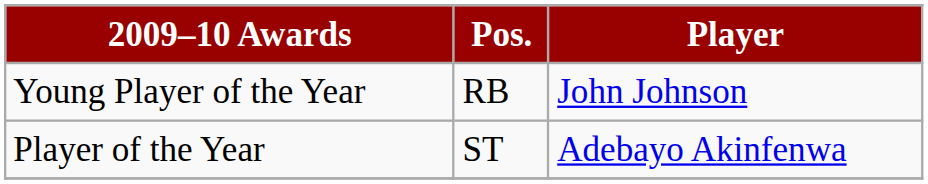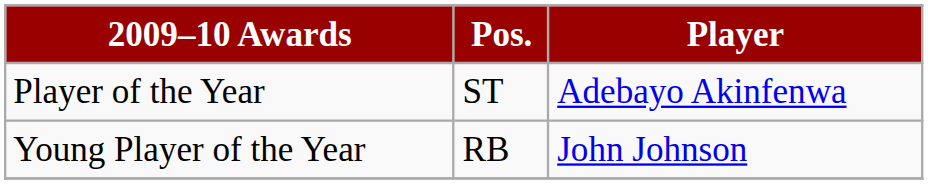rows swapped: (139, 149) <-> (189, 91)
